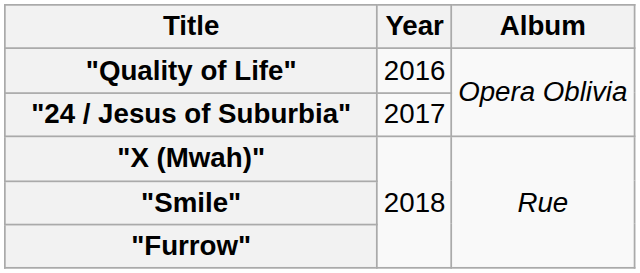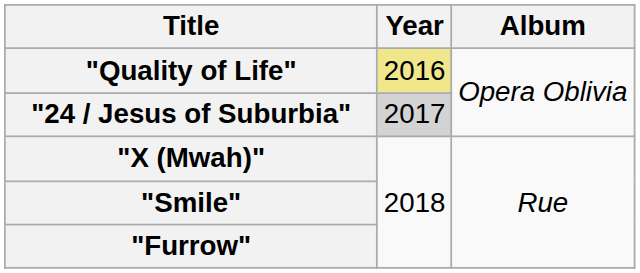(415, 70) no background -> (415, 70) khaki background
(415, 114) no background -> (415, 114) lightgrey background
